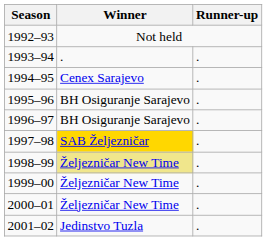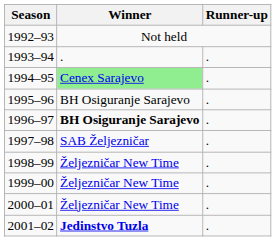(102, 78) no background -> (102, 78) lightgreen background
(125, 120) normal -> (130, 120) bold
(105, 141) gold background -> (105, 141) no background
(119, 162) khaki background -> (119, 162) no background
(102, 225) normal -> (104, 225) bold
